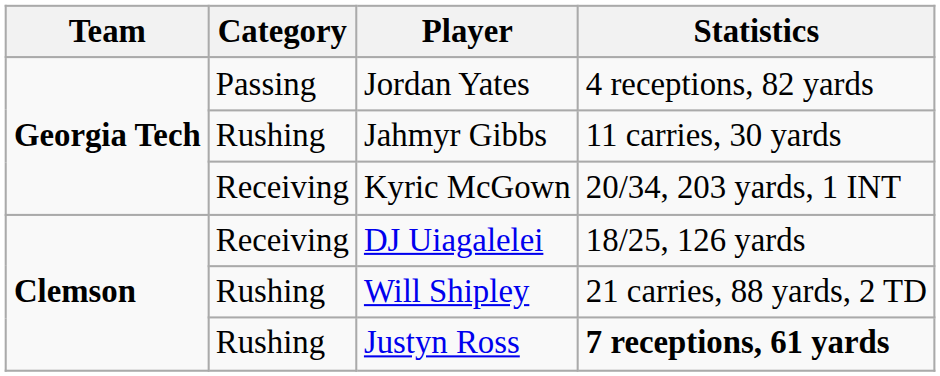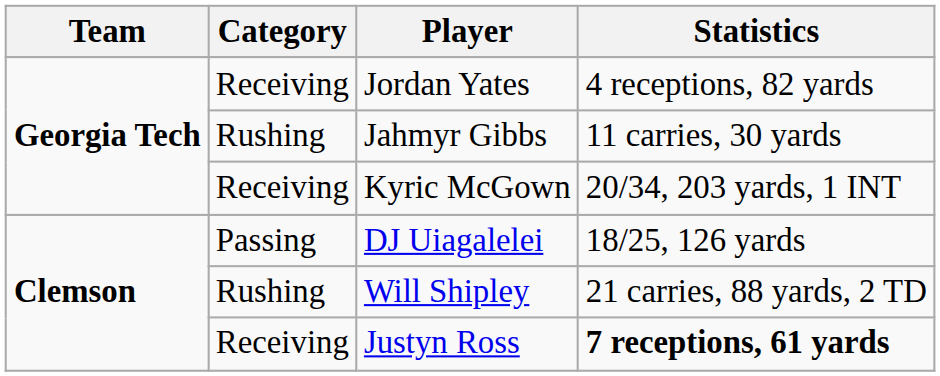(266, 83) Passing -> (282, 83) Receiving
(282, 239) Receiving -> (266, 239) Passing
(270, 343) Rushing -> (282, 343) Receiving
